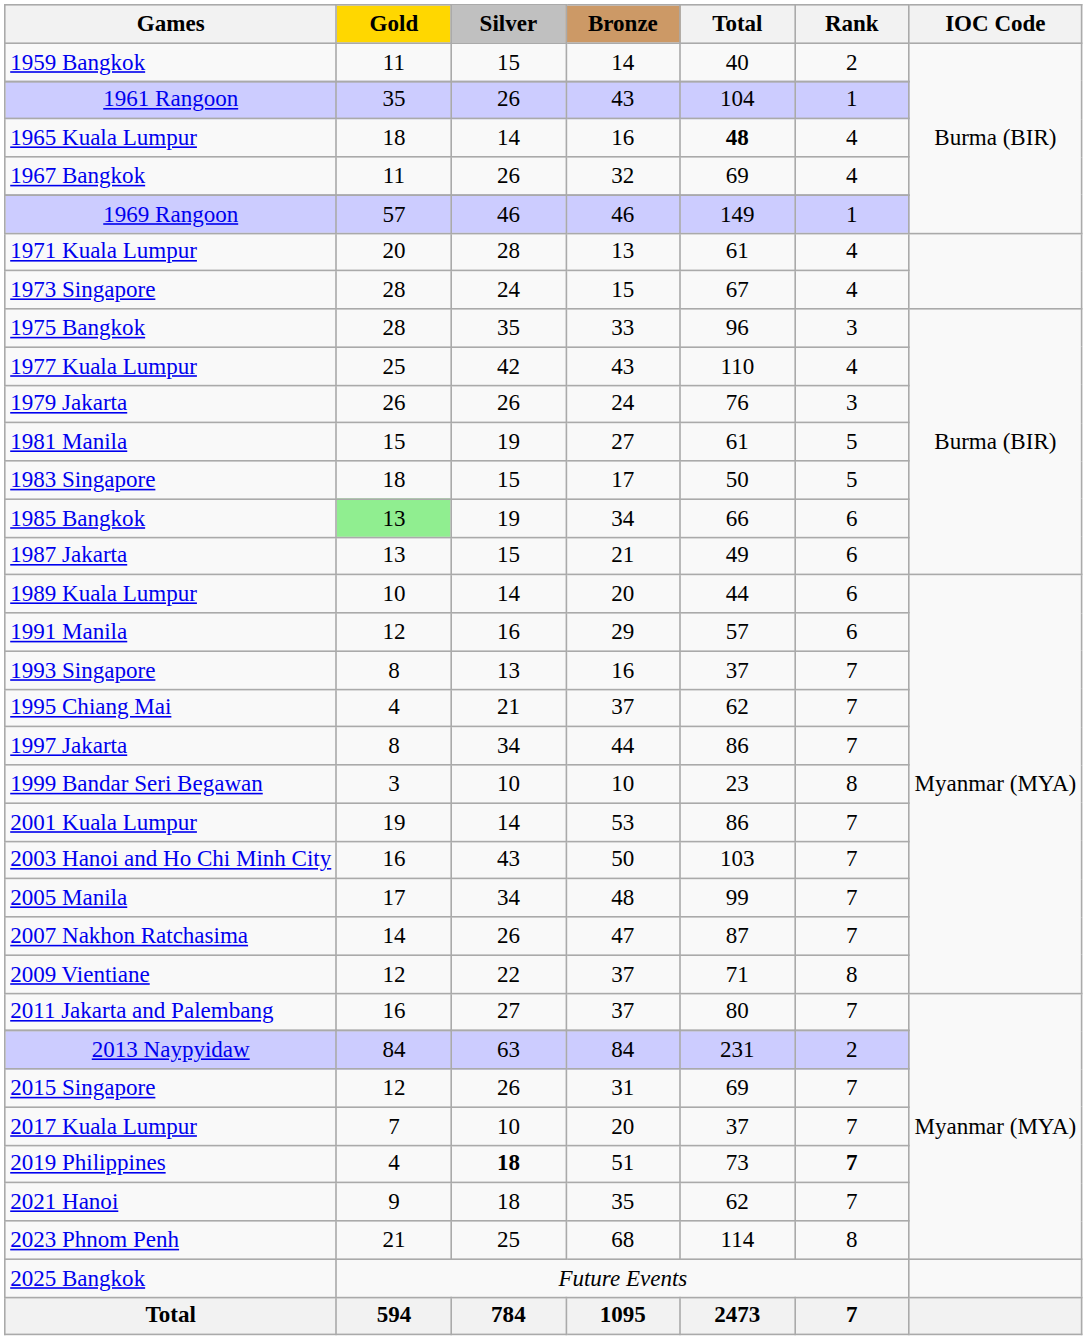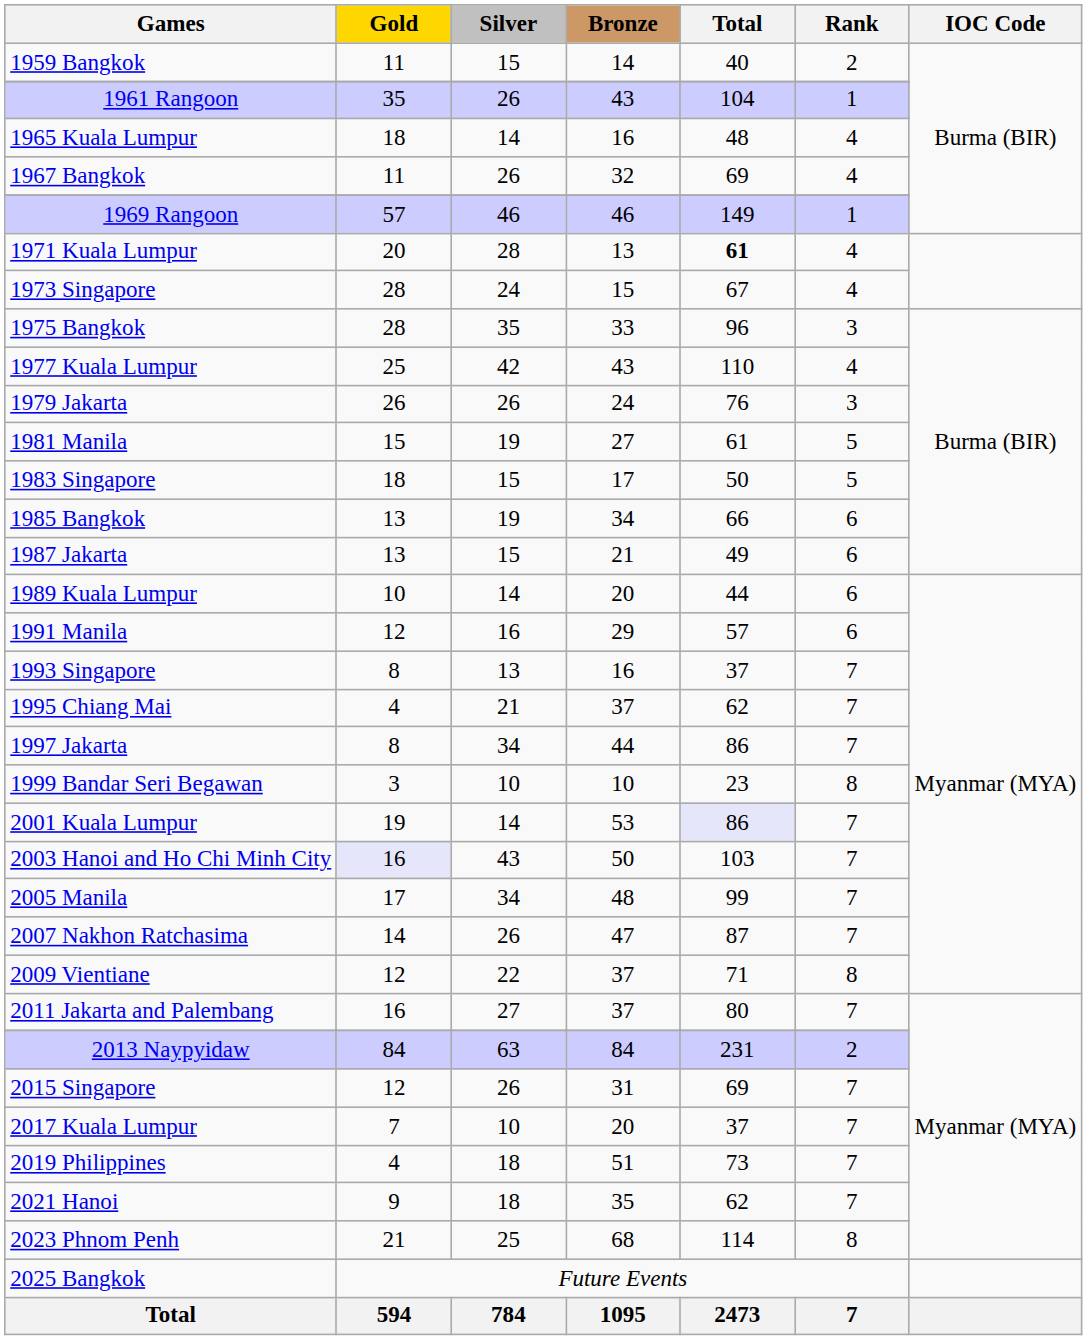(737, 137) bold -> (737, 137) normal
(737, 251) normal -> (737, 251) bold
(394, 517) lightgreen background -> (394, 517) no background
(737, 821) no background -> (737, 821) lavender background
(394, 859) no background -> (394, 859) lavender background
(508, 1163) bold -> (508, 1163) normal
(852, 1163) bold -> (852, 1163) normal
